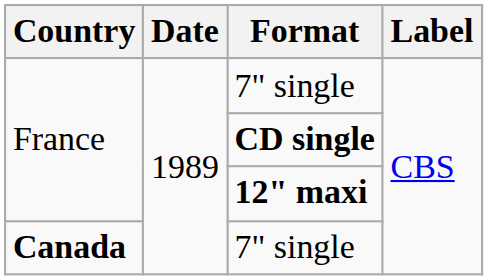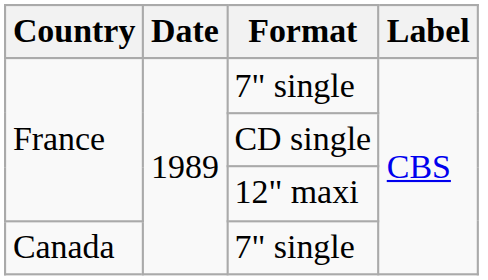(305, 138) bold -> (303, 138) normal
(301, 192) bold -> (297, 192) normal
(69, 246) bold -> (64, 246) normal
